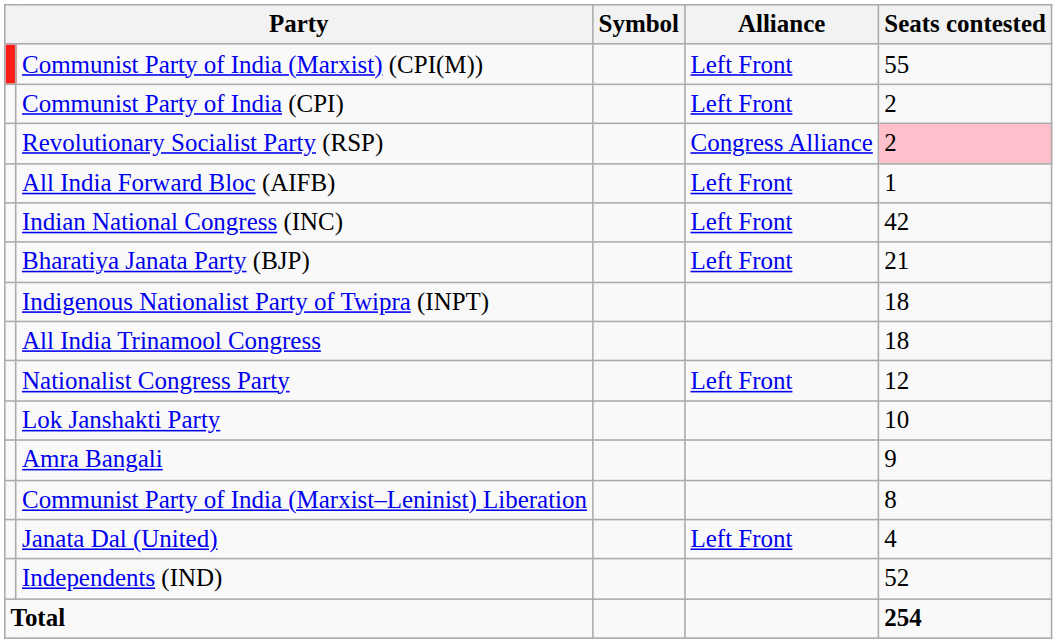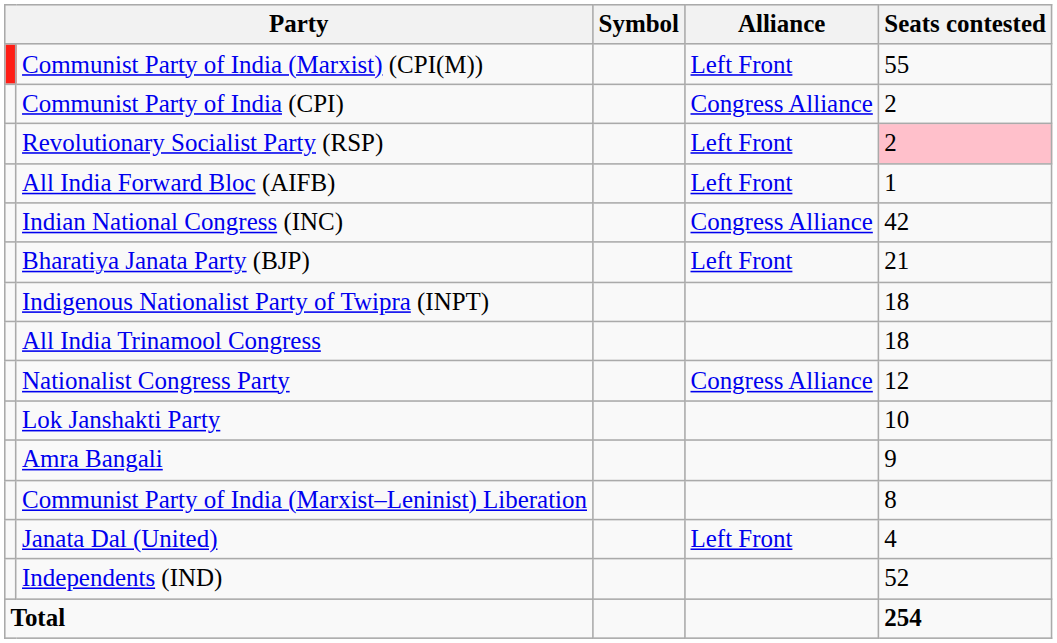(741, 103) Left Front -> (782, 103) Congress Alliance
(782, 143) Congress Alliance -> (741, 143) Left Front
(741, 222) Left Front -> (782, 222) Congress Alliance
(741, 380) Left Front -> (782, 380) Congress Alliance
